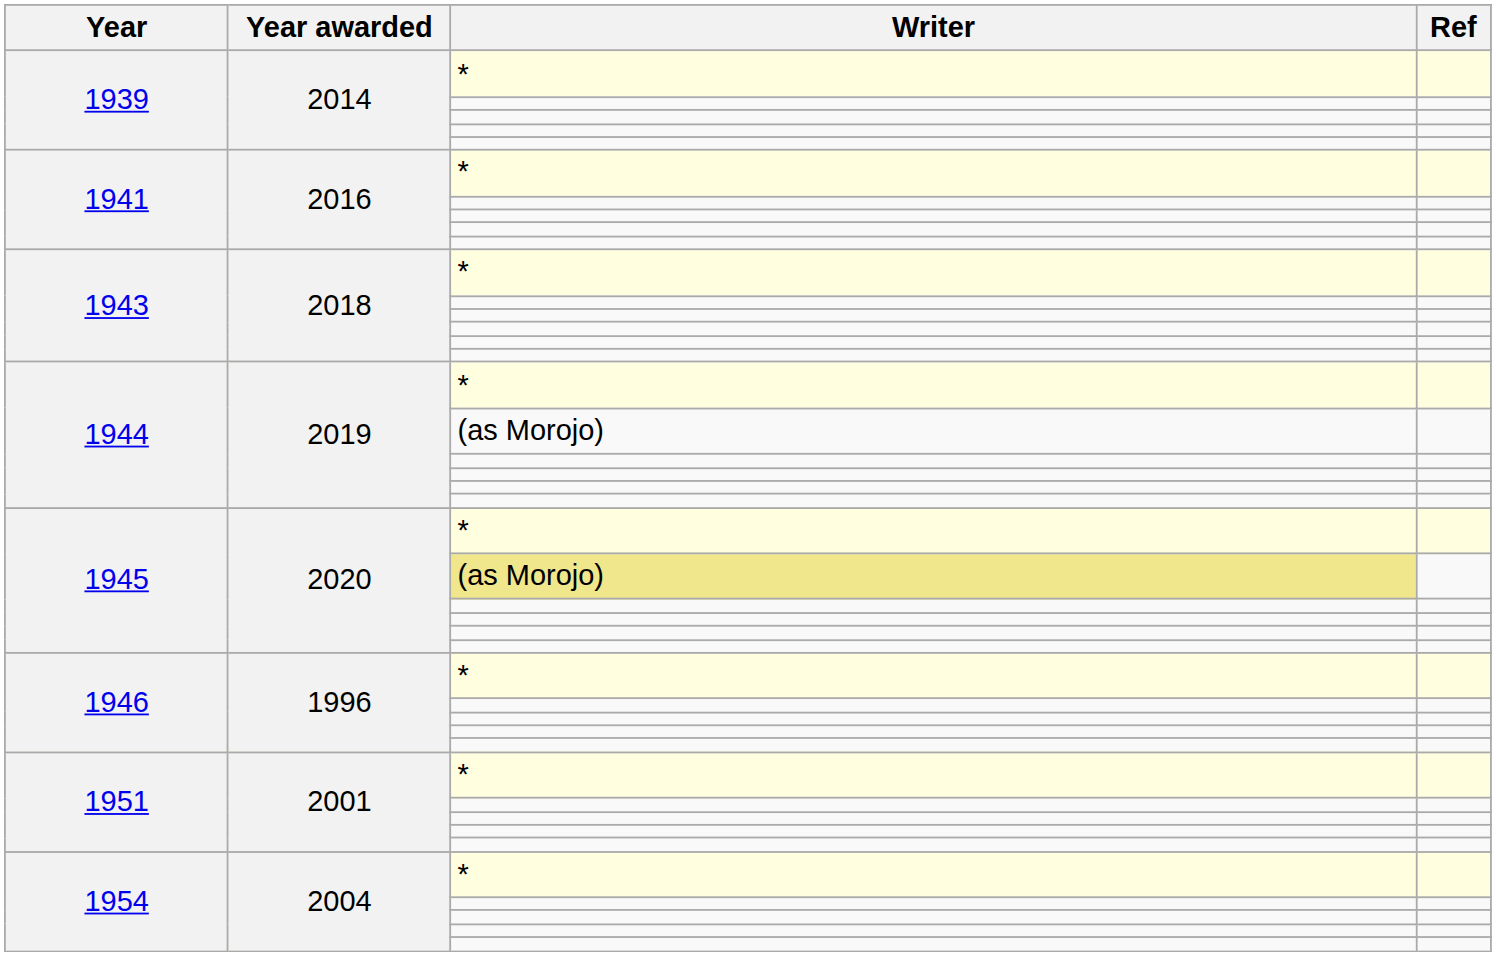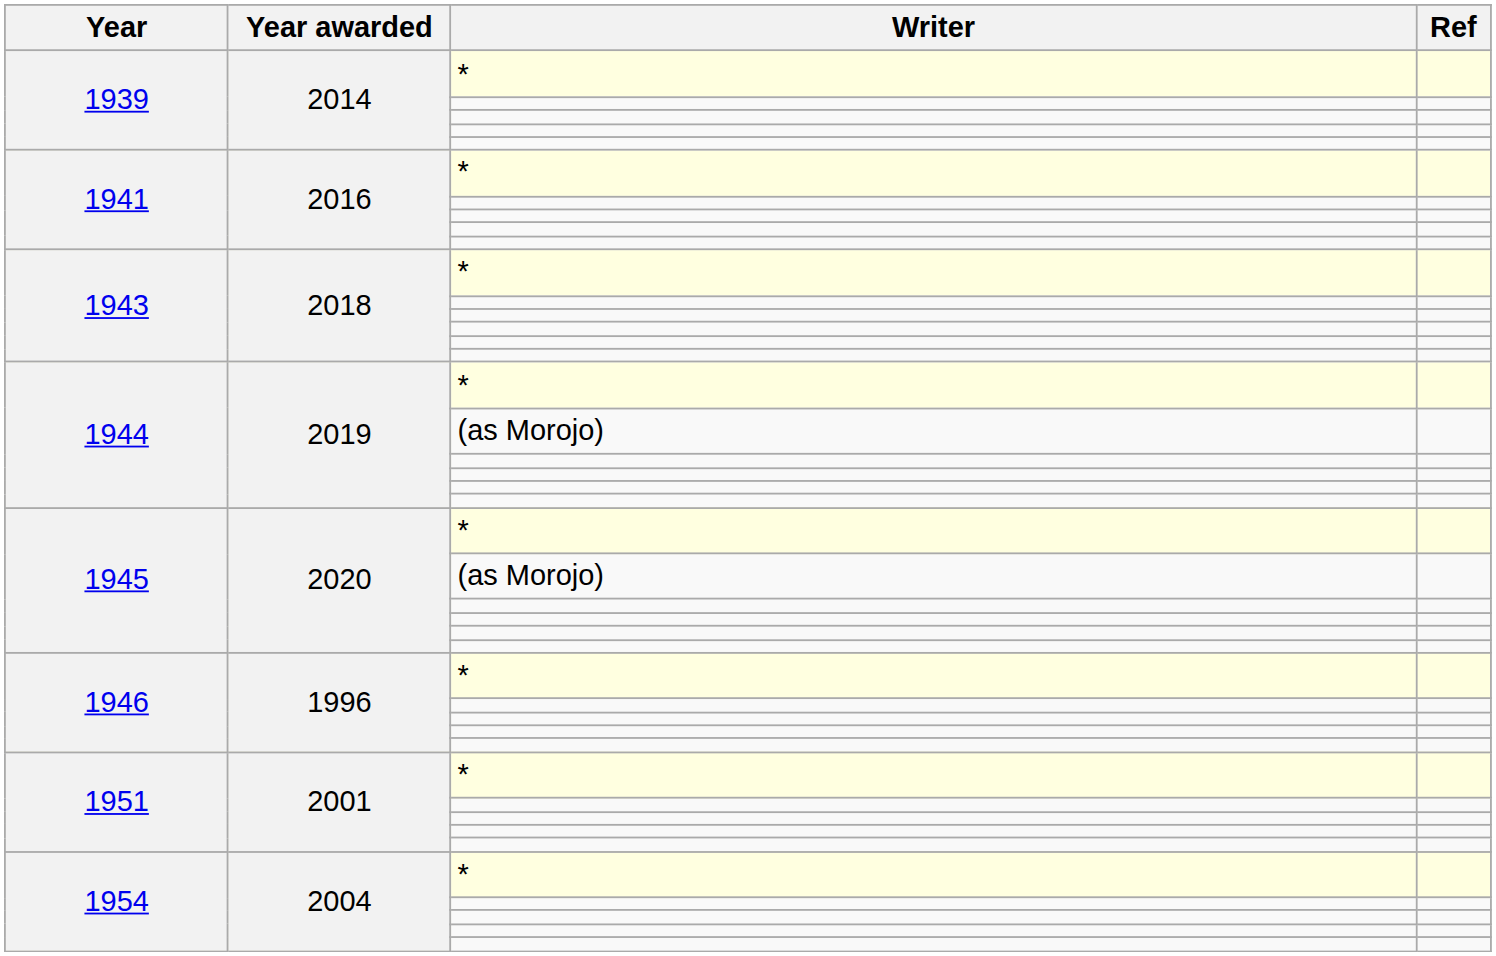(531, 575) khaki background -> (531, 575) no background
